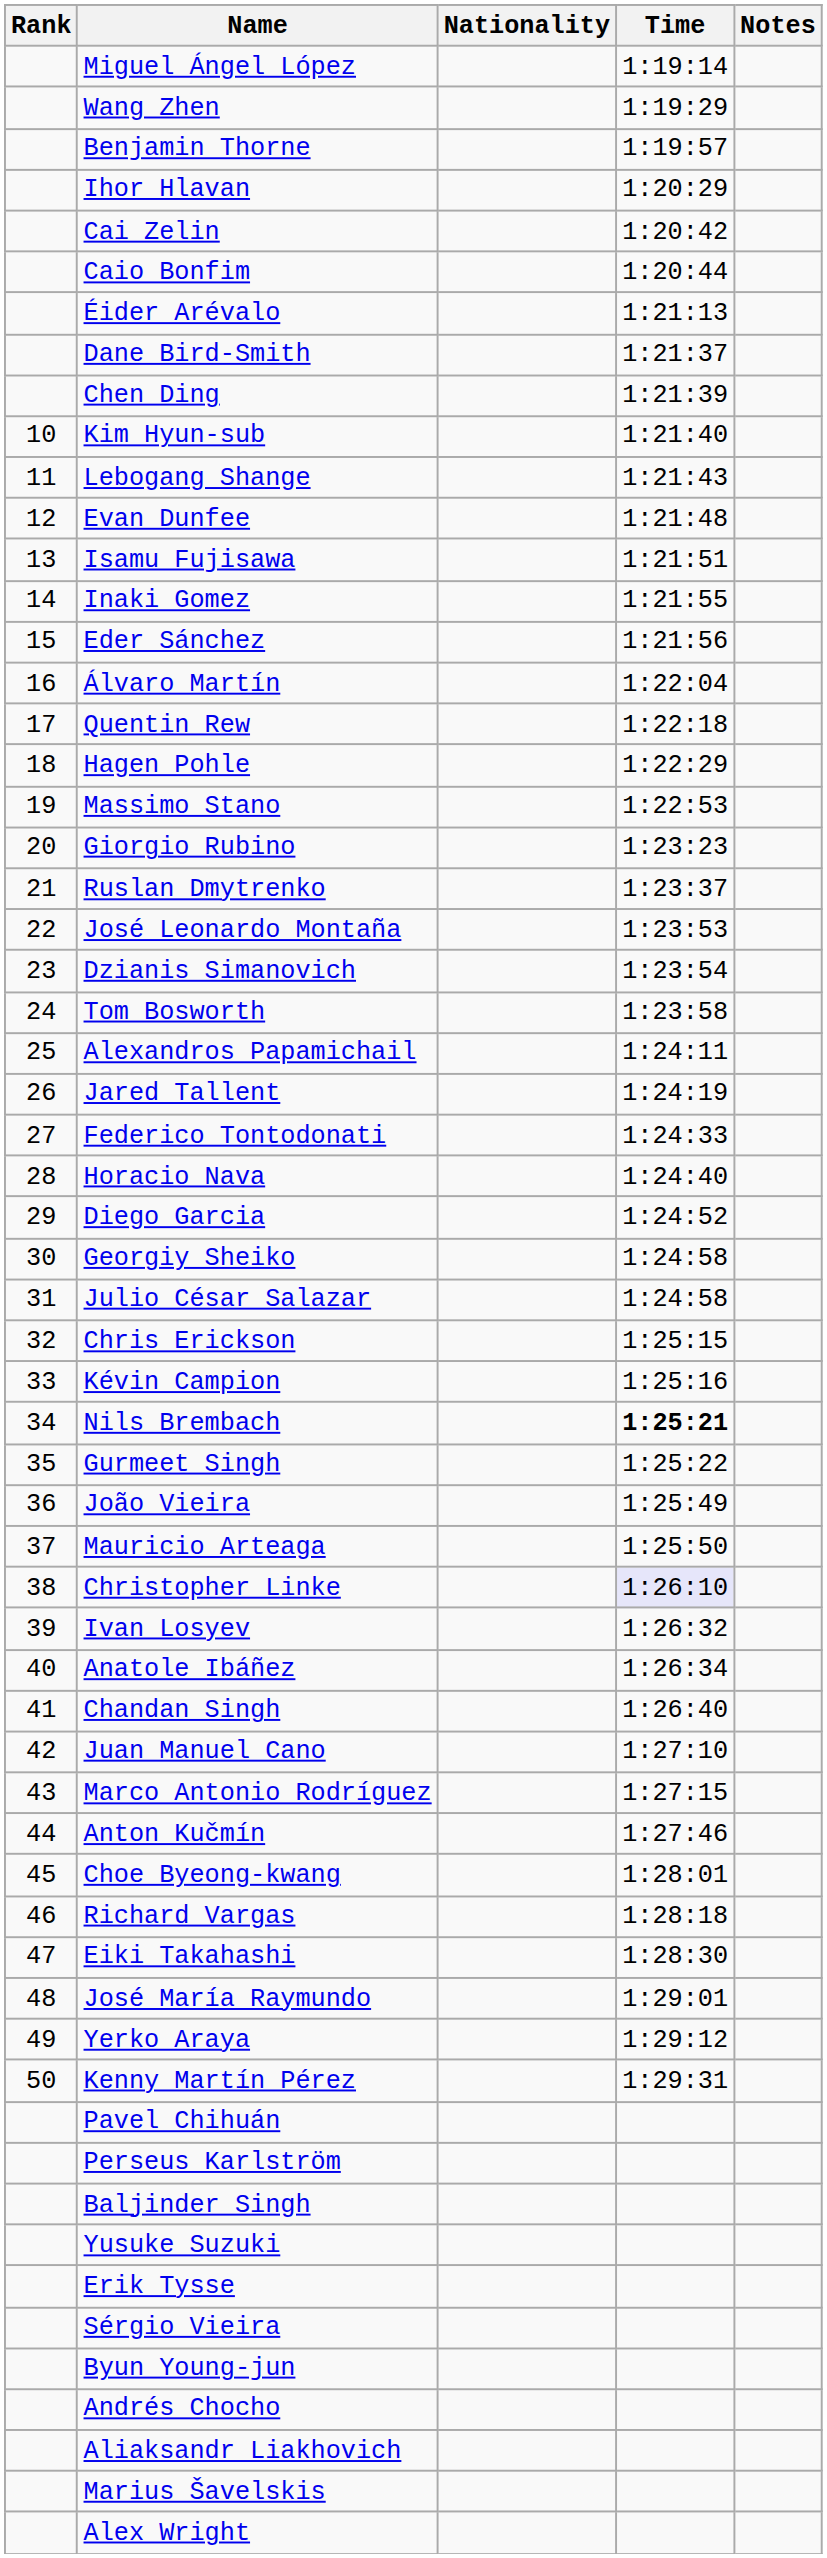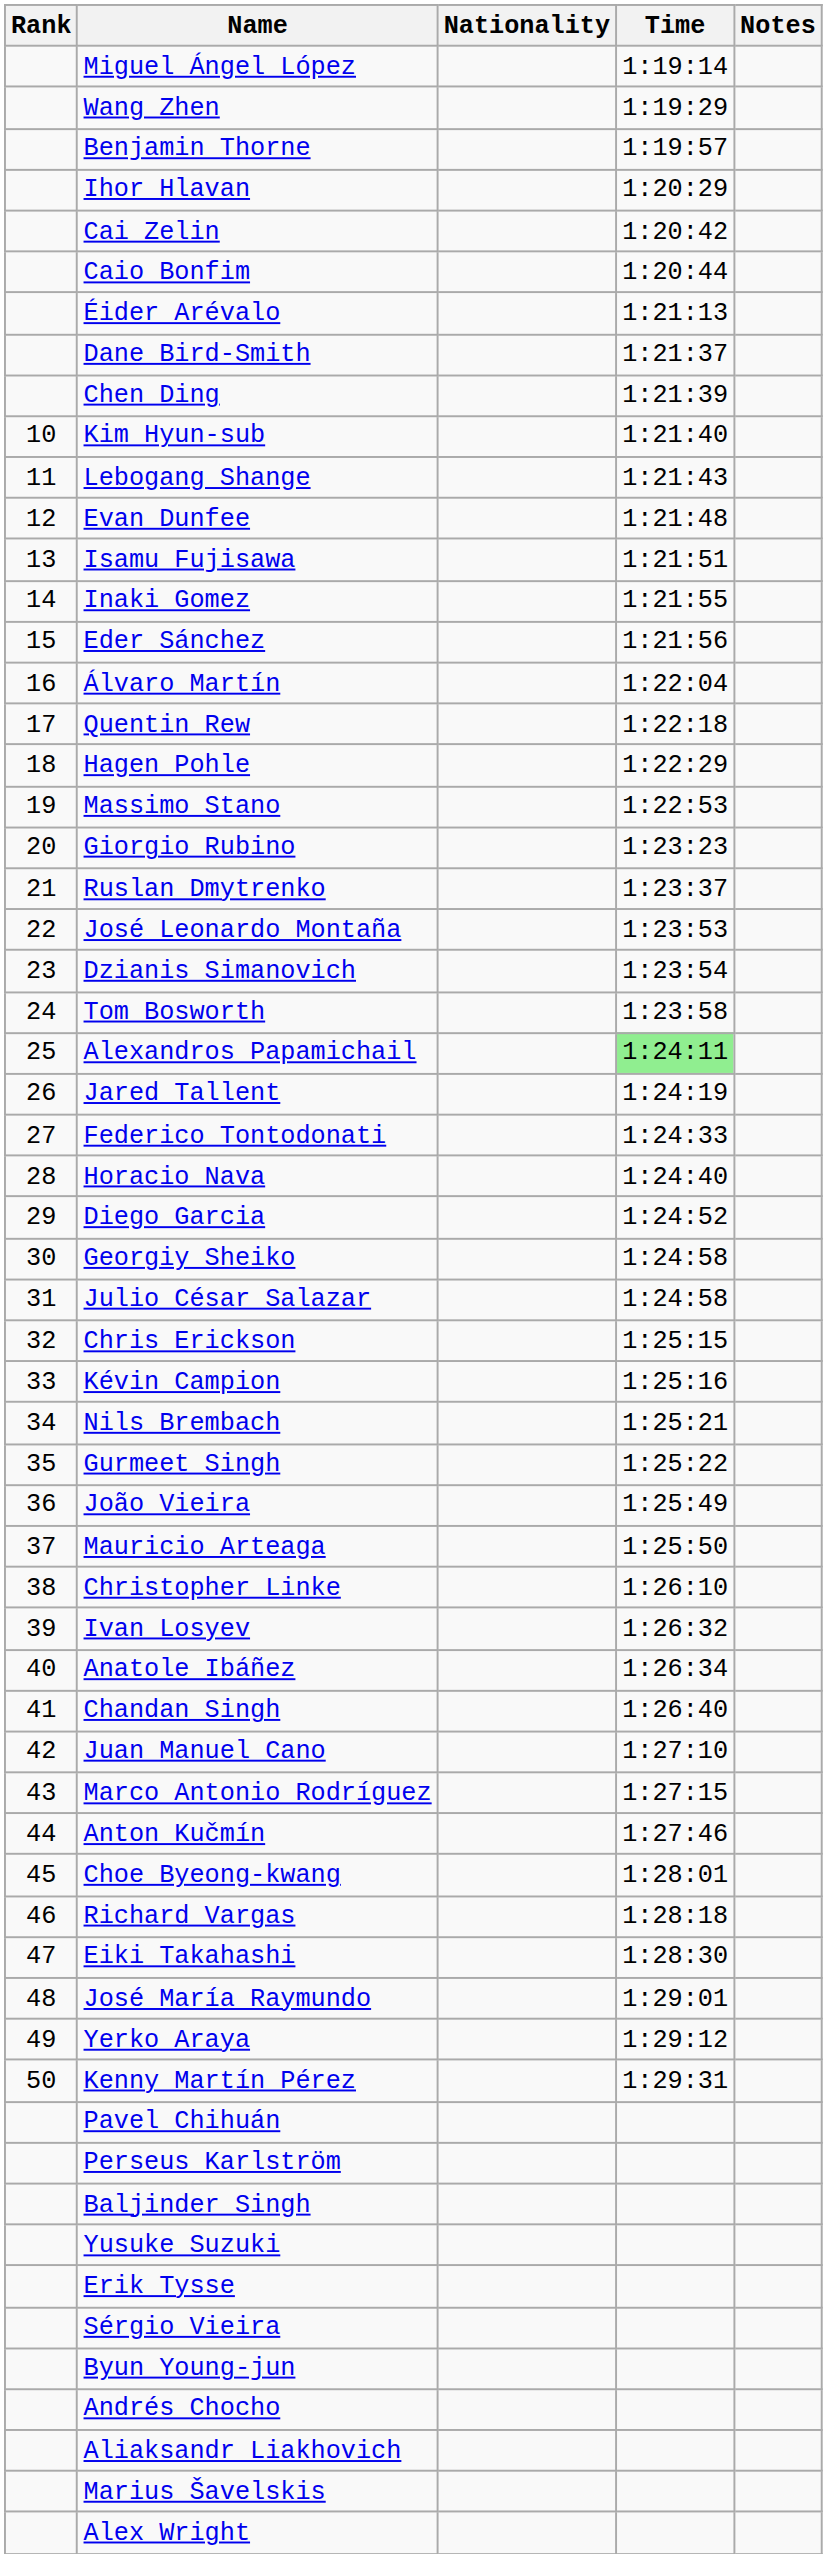(675, 1053) no background -> (675, 1053) lightgreen background
(675, 1423) bold -> (675, 1423) normal
(675, 1587) lavender background -> (675, 1587) no background
